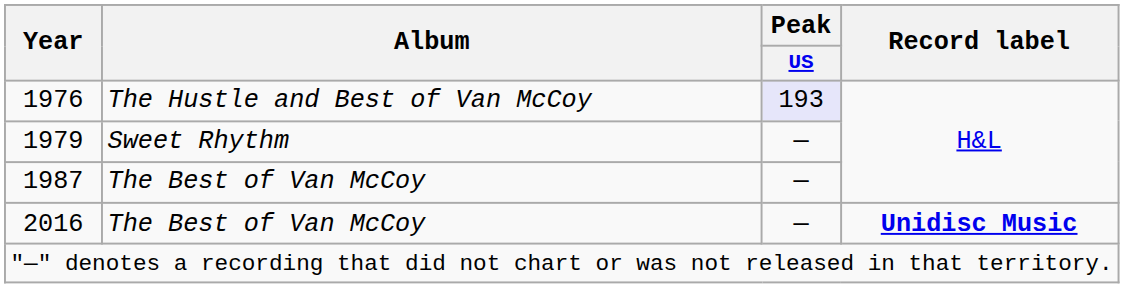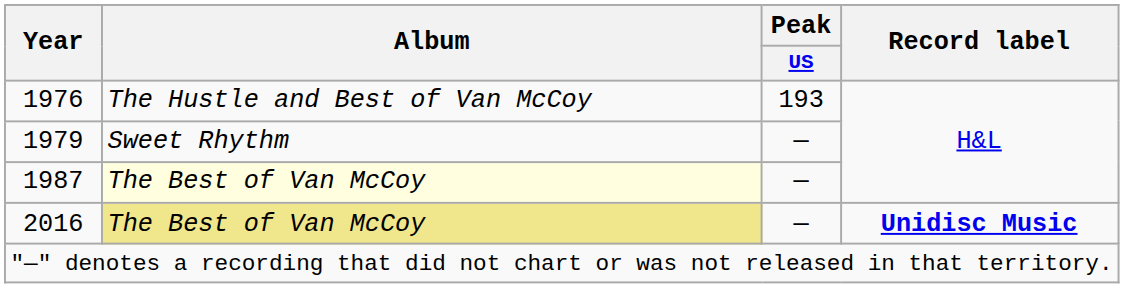(801, 100) lavender background -> (801, 100) no background
(266, 182) no background -> (266, 182) lightyellow background
(266, 224) no background -> (266, 224) khaki background
